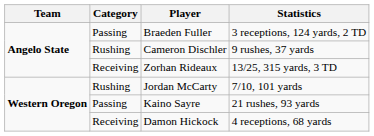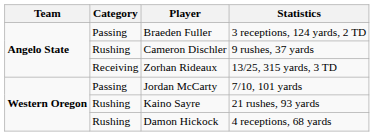(111, 85) Rushing -> (110, 85) Passing
(110, 103) Passing -> (111, 103) Rushing
(115, 121) Receiving -> (111, 121) Rushing
